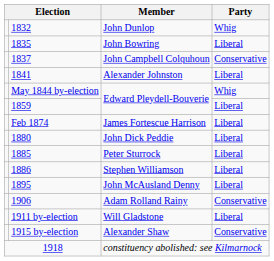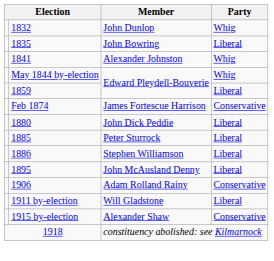- row: (21, 59)
(229, 75) Liberal -> (224, 59) Whig
(229, 122) Liberal -> (240, 106) Conservative
